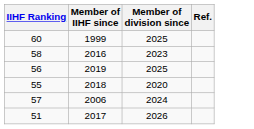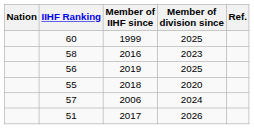+ column: (22, 17)
